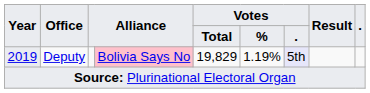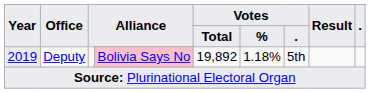(217, 57) 19,829 -> (217, 57) 19,892
(262, 57) 1.19% -> (262, 57) 1.18%
(296, 57) lavender background -> (296, 57) no background
